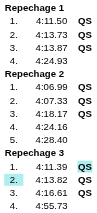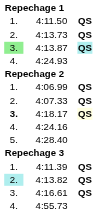(14, 48) no background -> (14, 48) lightgreen background
(85, 48) no background -> (85, 48) paleturquoise background
(14, 114) normal -> (14, 114) bold
(85, 114) no background -> (85, 114) lightyellow background
(85, 166) paleturquoise background -> (85, 166) no background
